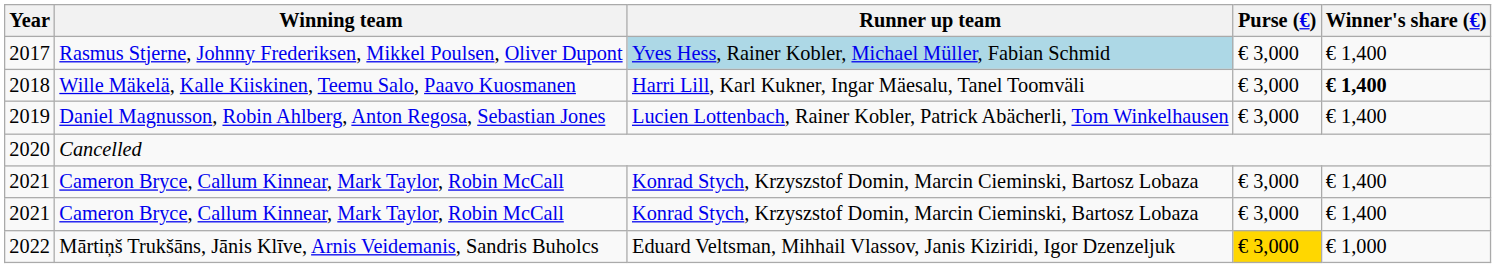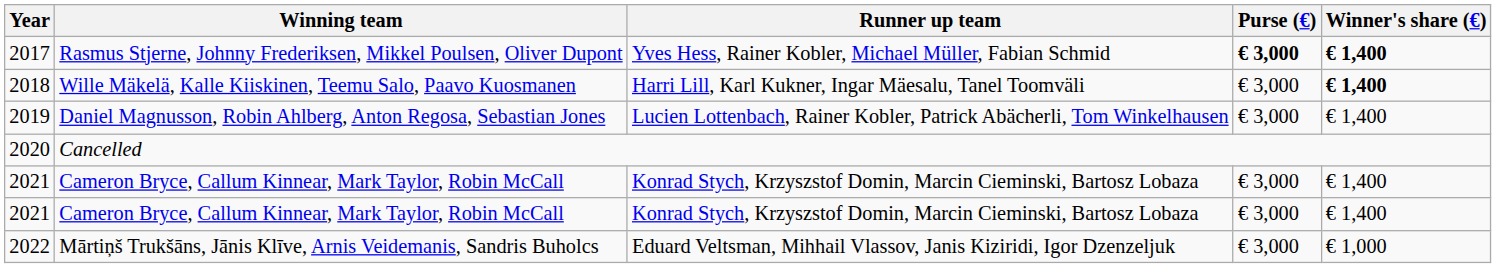(871, 52) lightblue background -> (871, 52) no background
(1268, 52) normal -> (1268, 52) bold
(1356, 52) normal -> (1356, 52) bold
(1268, 246) gold background -> (1268, 246) no background
